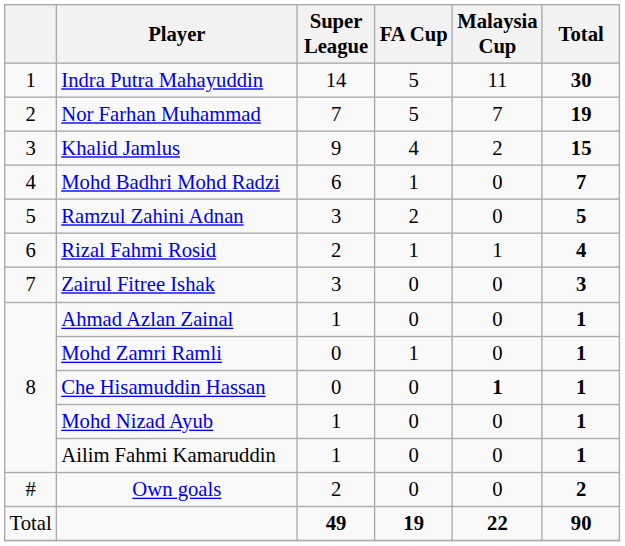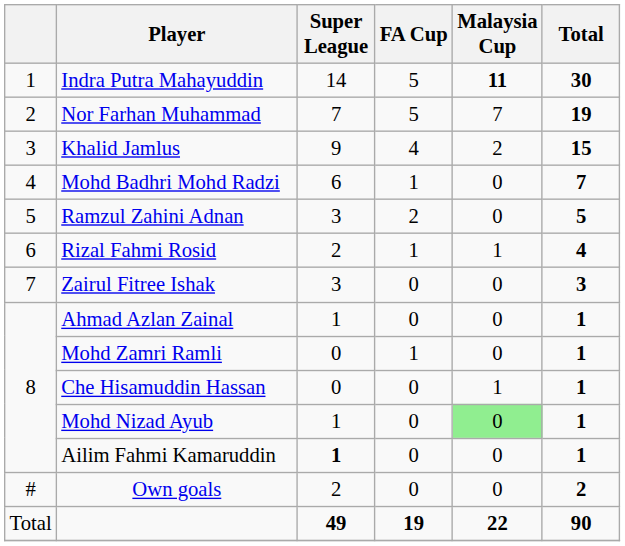(497, 80) normal -> (497, 80) bold
(497, 387) bold -> (497, 387) normal
(497, 421) no background -> (497, 421) lightgreen background
(336, 455) normal -> (336, 455) bold
